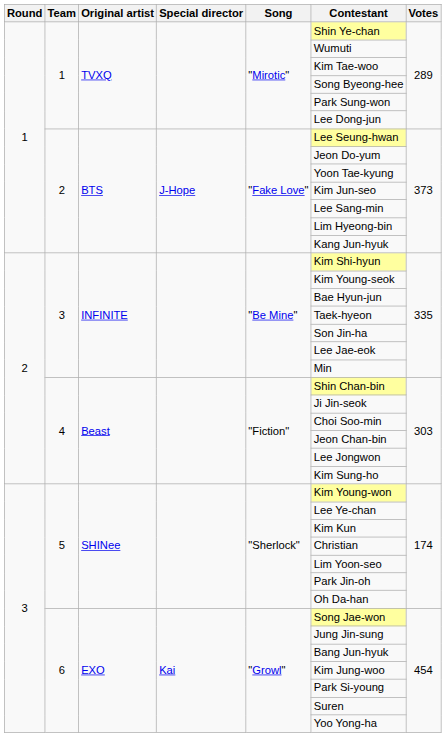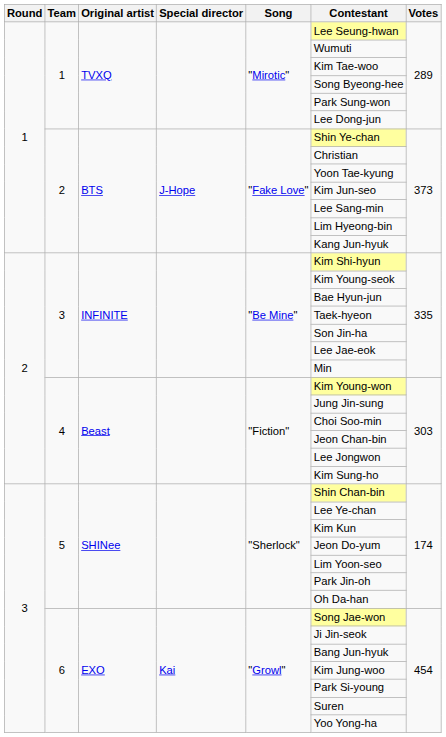(347, 31) Shin Ye-chan -> (356, 31) Lee Seung-hwan
(356, 137) Lee Seung-hwan -> (347, 137) Shin Ye-chan
(347, 155) Jeon Do-yum -> (336, 155) Christian
(349, 386) Shin Chan-bin -> (353, 386) Kim Young-won
(340, 404) Ji Jin-seok -> (349, 404) Jung Jin-sung
(353, 492) Kim Young-won -> (349, 492) Shin Chan-bin
(336, 546) Christian -> (347, 546) Jeon Do-yum
(349, 635) Jung Jin-sung -> (340, 635) Ji Jin-seok
